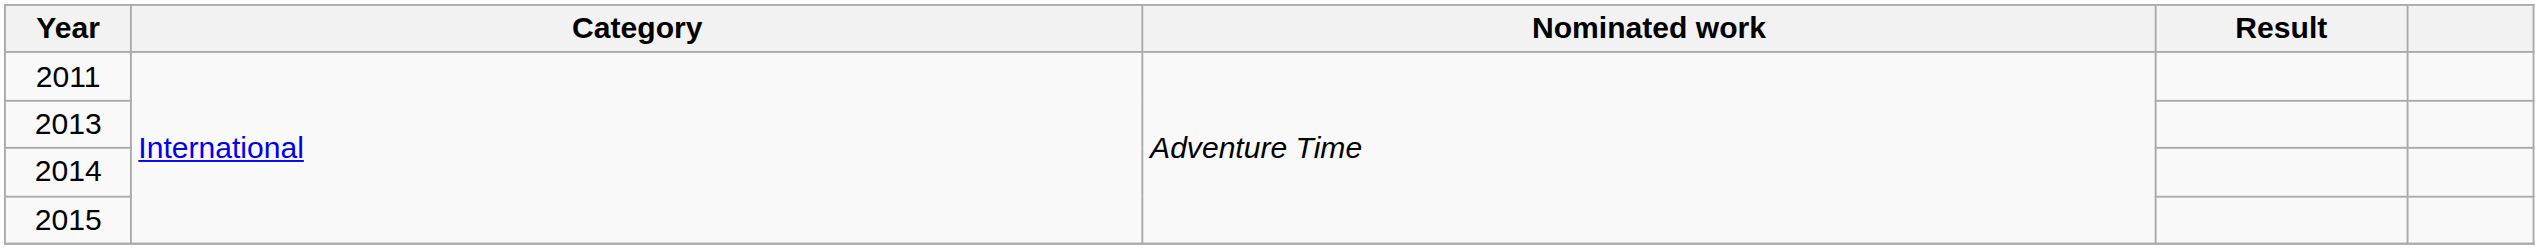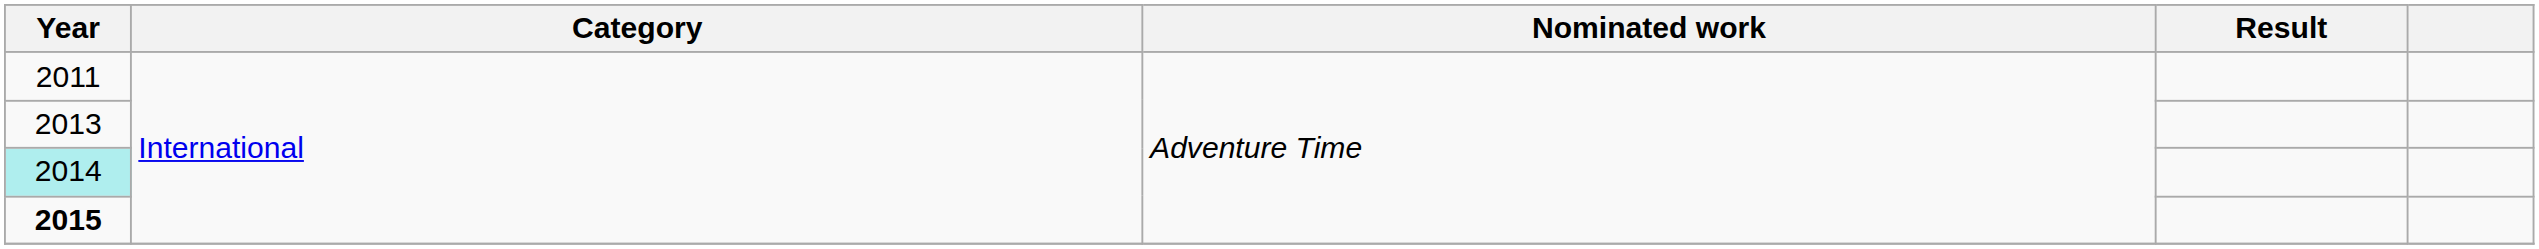(68, 171) no background -> (68, 171) paleturquoise background
(68, 219) normal -> (68, 219) bold
